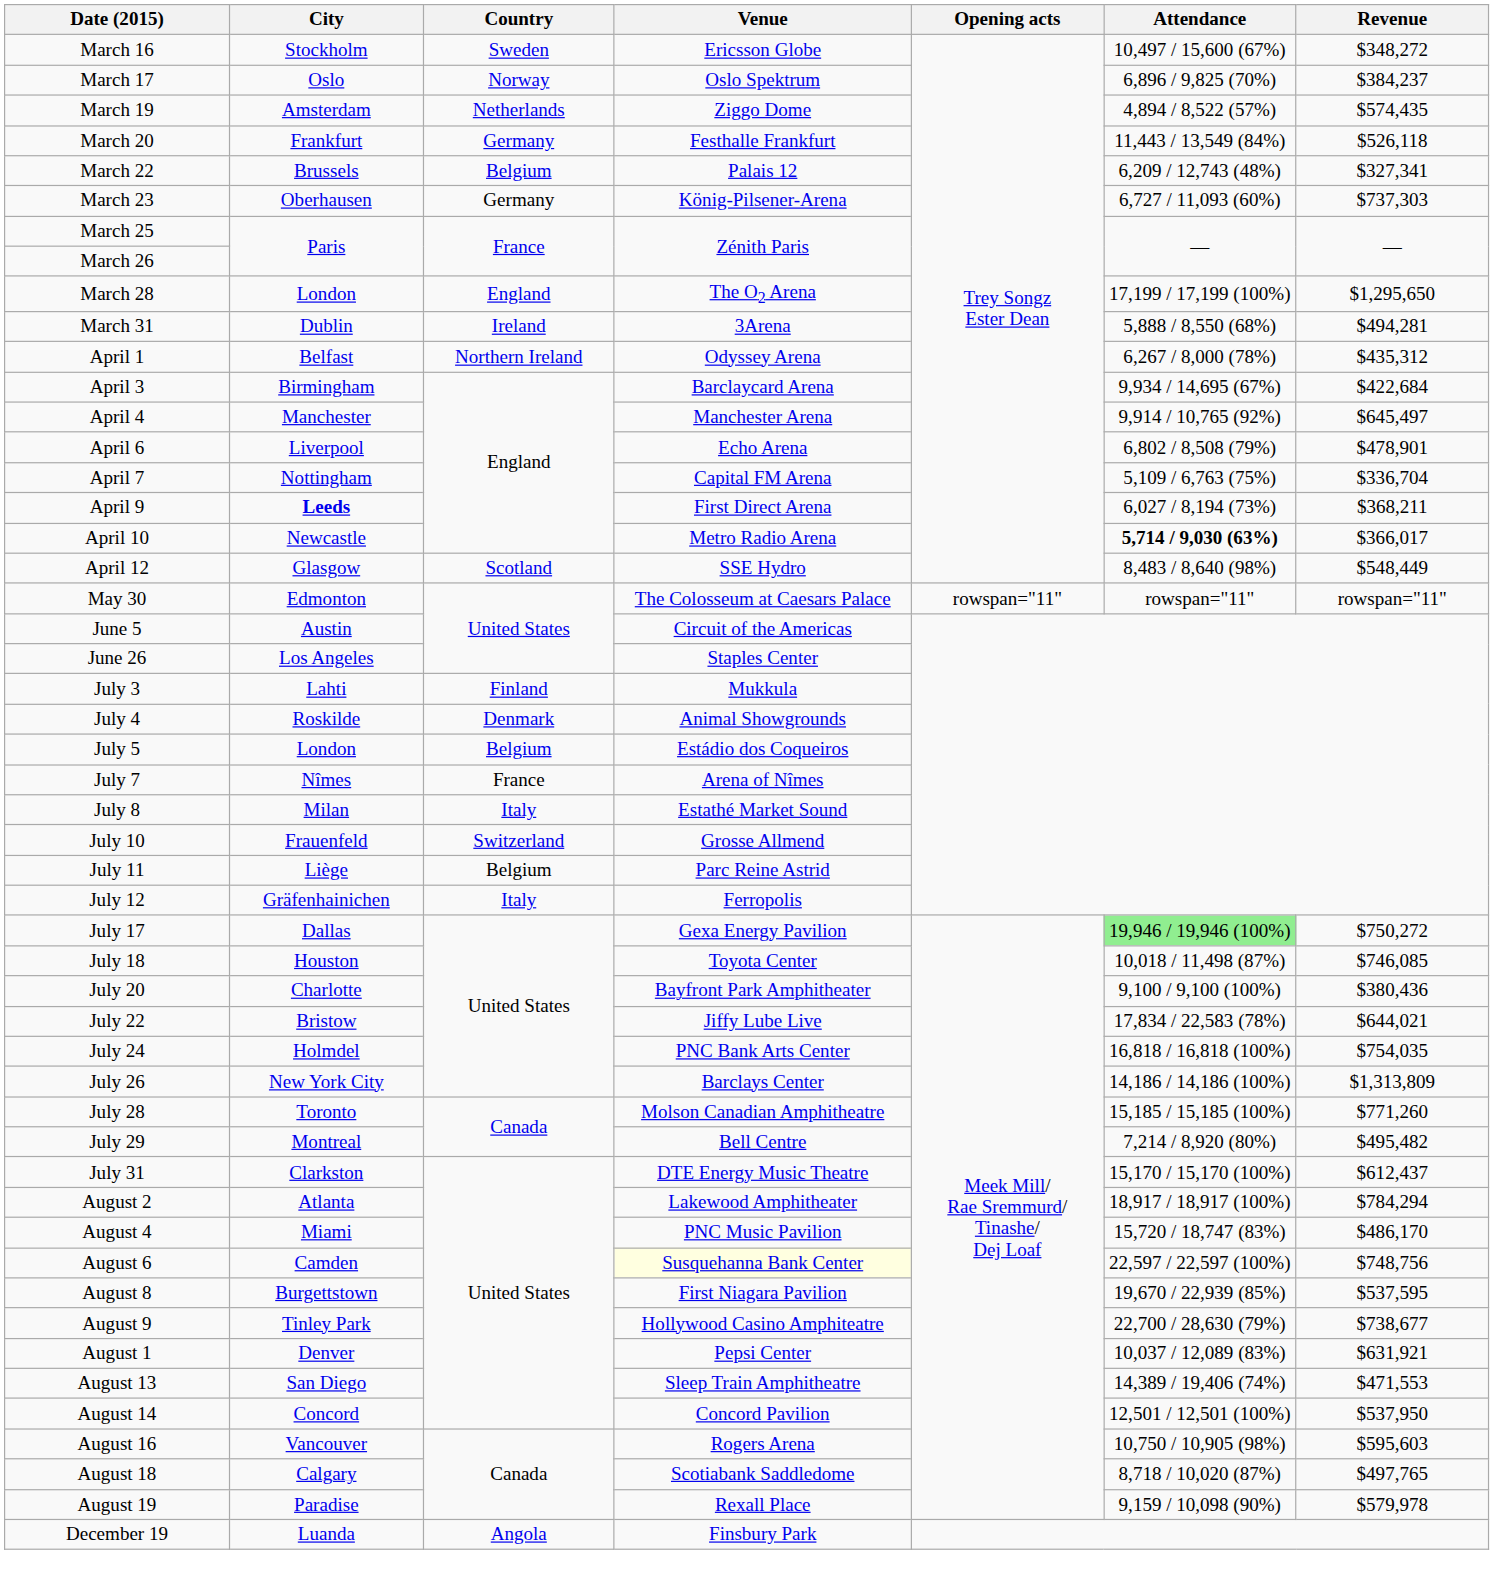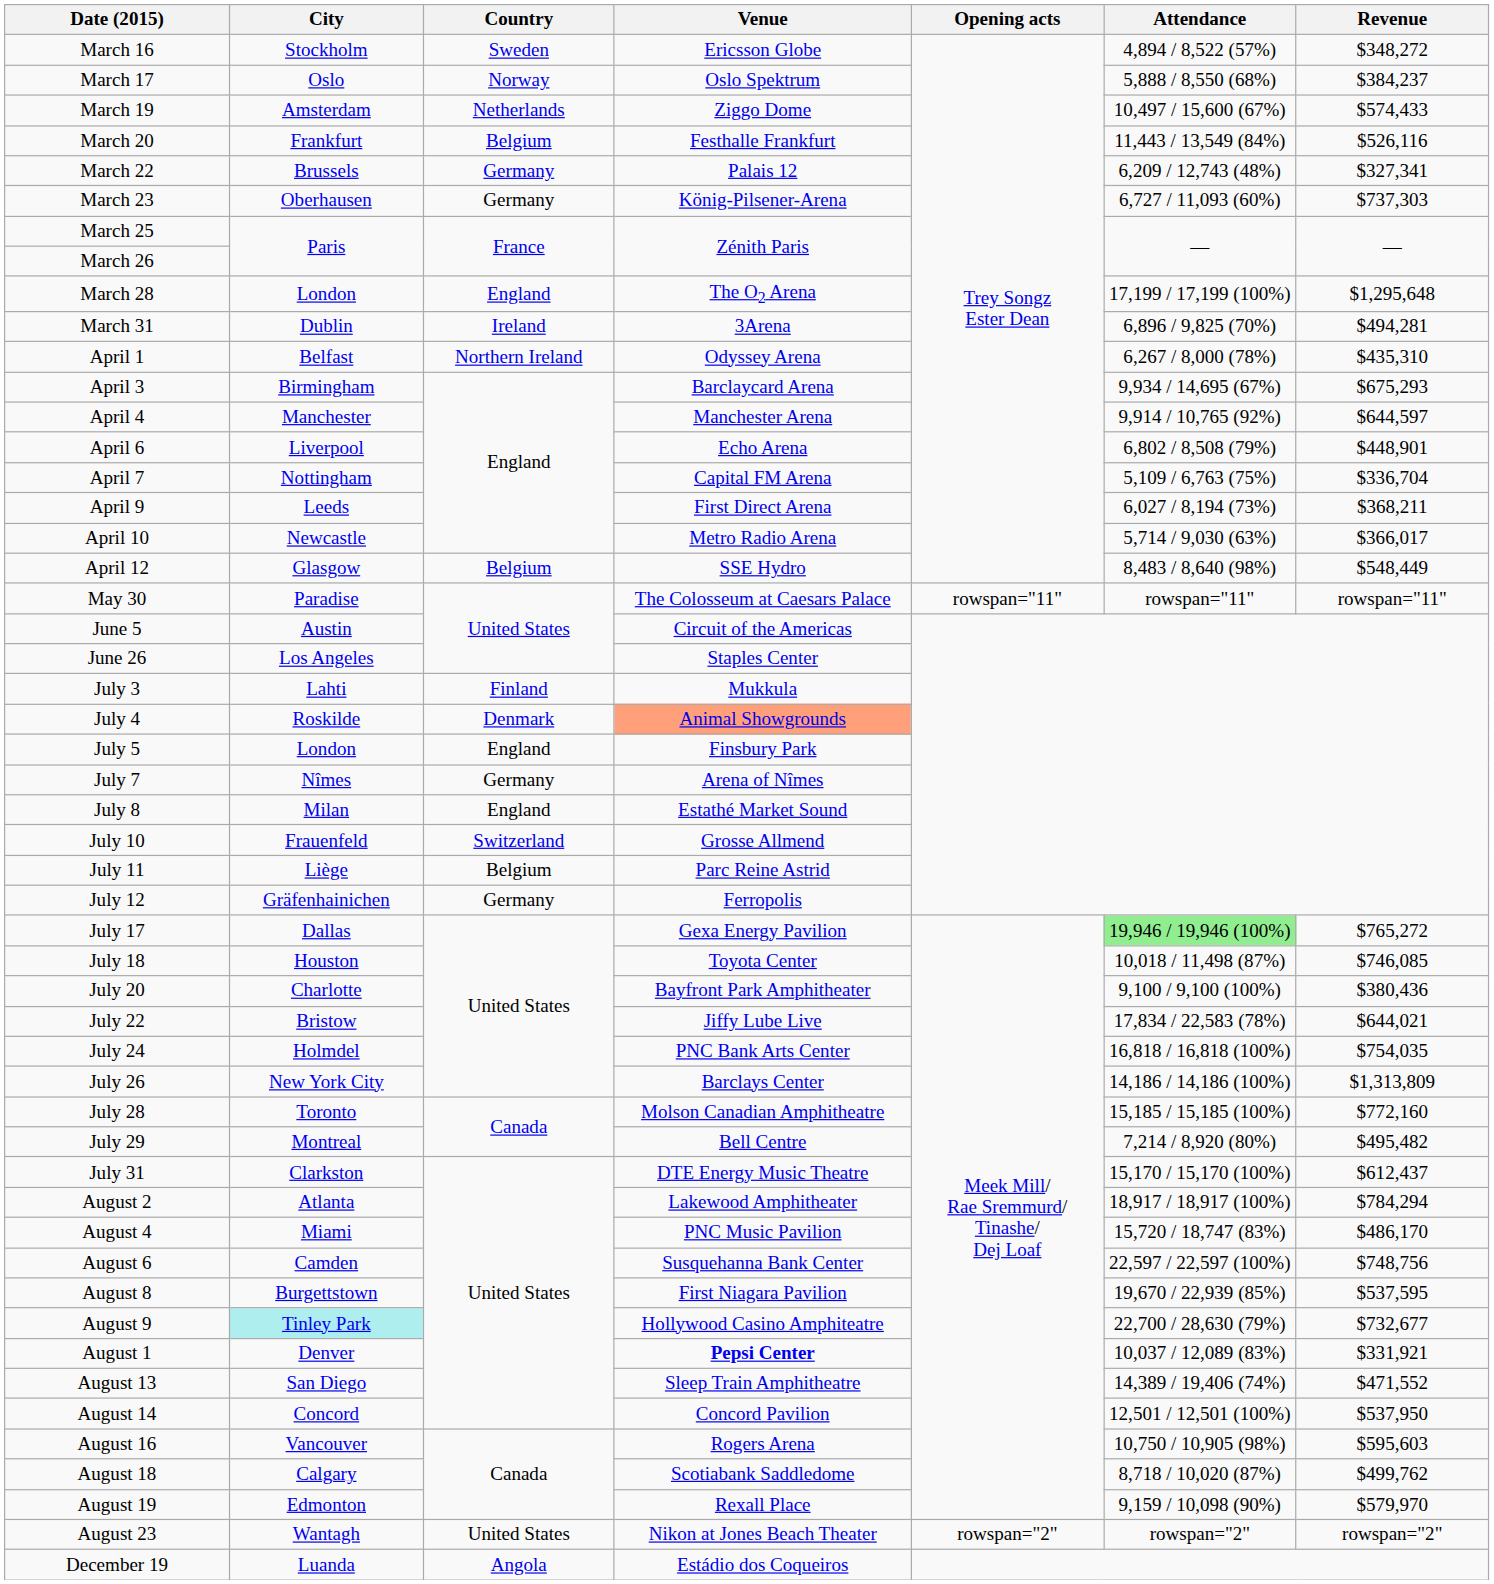(1200, 49) 10,497 / 15,600 (67%) -> (1200, 49) 4,894 / 8,522 (57%)
(1200, 79) 6,896 / 9,825 (70%) -> (1200, 79) 5,888 / 8,550 (68%)
(1200, 110) 4,894 / 8,522 (57%) -> (1200, 110) 10,497 / 15,600 (67%)
(1392, 110) $574,435 -> (1392, 110) $574,433
(519, 140) Germany -> (519, 140) Belgium
(1392, 140) $526,118 -> (1392, 140) $526,116
(519, 170) Belgium -> (519, 170) Germany
(1392, 293) $1,295,650 -> (1392, 293) $1,295,648
(1200, 326) 5,888 / 8,550 (68%) -> (1200, 326) 6,896 / 9,825 (70%)
(1392, 356) $435,312 -> (1392, 356) $435,310
(1392, 386) $422,684 -> (1392, 386) $675,293
(1392, 417) $645,497 -> (1392, 417) $644,597
(1392, 447) $478,901 -> (1392, 447) $448,901
(326, 507) bold -> (326, 507) normal
(1200, 537) bold -> (1200, 537) normal
(519, 568) Scotland -> (519, 568) Belgium
(326, 598) Edmonton -> (326, 598) Paradise
(763, 719) no background -> (763, 719) lightsalmon background
(519, 749) Belgium -> (519, 749) England
(763, 749) Estádio dos Coqueiros -> (763, 749) Finsbury Park
(519, 779) France -> (519, 779) Germany
(519, 809) Italy -> (519, 809) England
(519, 900) Italy -> (519, 900) Germany
(1392, 930) $750,272 -> (1392, 930) $765,272
(1392, 1111) $771,260 -> (1392, 1111) $772,160
(763, 1262) lightyellow background -> (763, 1262) no background
(326, 1323) no background -> (326, 1323) paleturquoise background
(1392, 1323) $738,677 -> (1392, 1323) $732,677
(763, 1353) normal -> (763, 1353) bold
(1392, 1353) $631,921 -> (1392, 1353) $331,921
(1392, 1383) $471,553 -> (1392, 1383) $471,552
(1392, 1474) $497,765 -> (1392, 1474) $499,762
(326, 1504) Paradise -> (326, 1504) Edmonton
(1392, 1504) $579,978 -> (1392, 1504) $579,970
+ row: (117, 1534)
(763, 1534) Finsbury Park -> (763, 1564) Estádio dos Coqueiros
